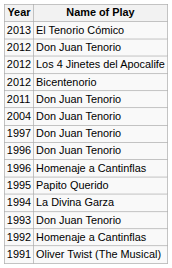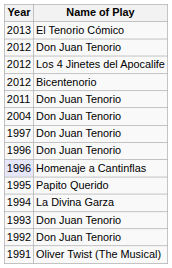(19, 168) no background -> (19, 168) lavender background
(91, 237) Homenaje a Cantinflas -> (79, 237) Don Juan Tenorio
